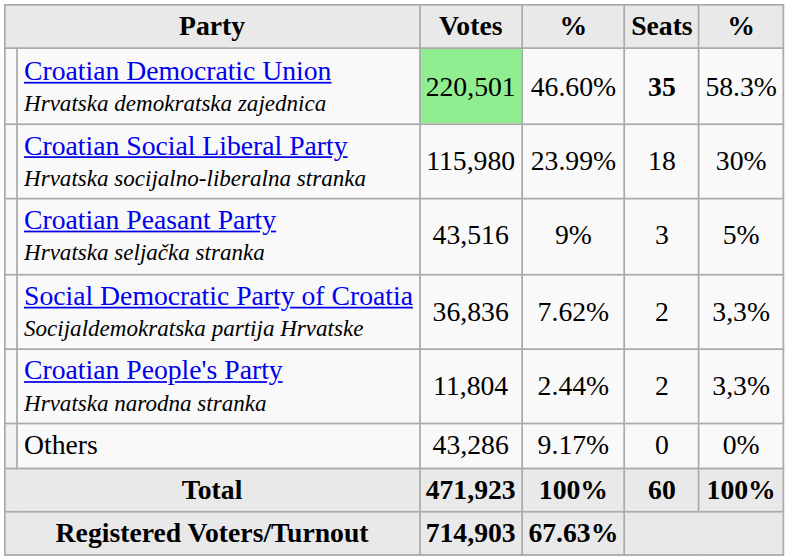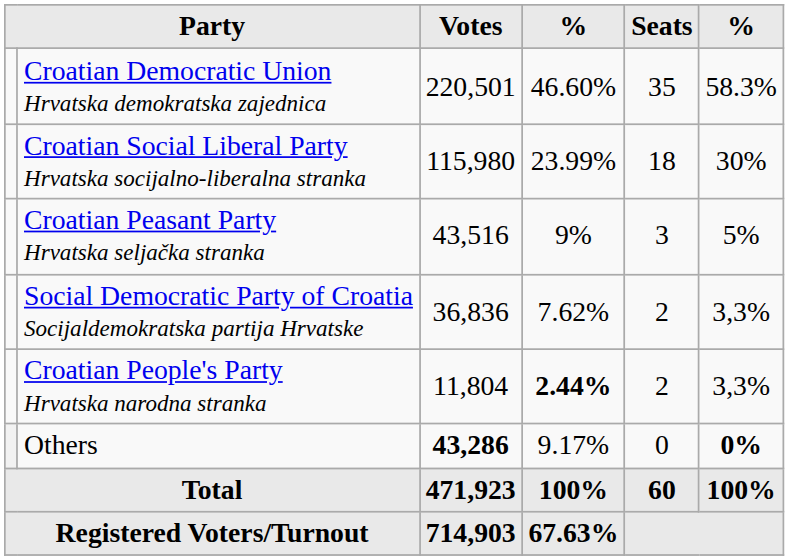(471, 85) lightgreen background -> (471, 85) no background
(662, 85) bold -> (662, 85) normal
(573, 386) normal -> (573, 386) bold
(471, 445) normal -> (471, 445) bold
(741, 445) normal -> (741, 445) bold
